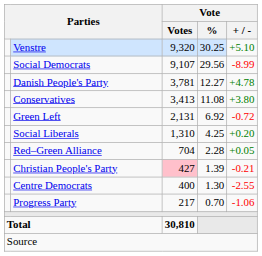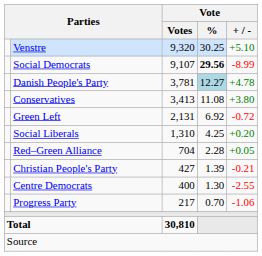(212, 64) normal -> (212, 64) bold
(212, 82) no background -> (212, 82) lightblue background
(187, 168) pink background -> (187, 168) no background
